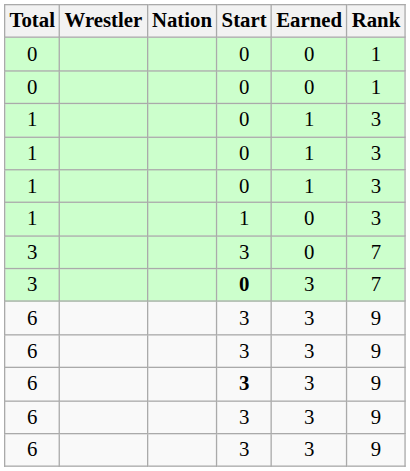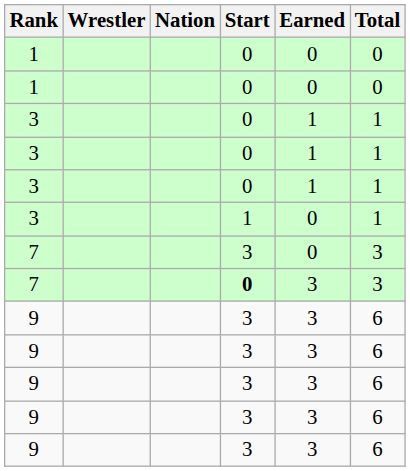columns swapped: (376, 20) <-> (32, 20)
(244, 383) bold -> (247, 383) normal
